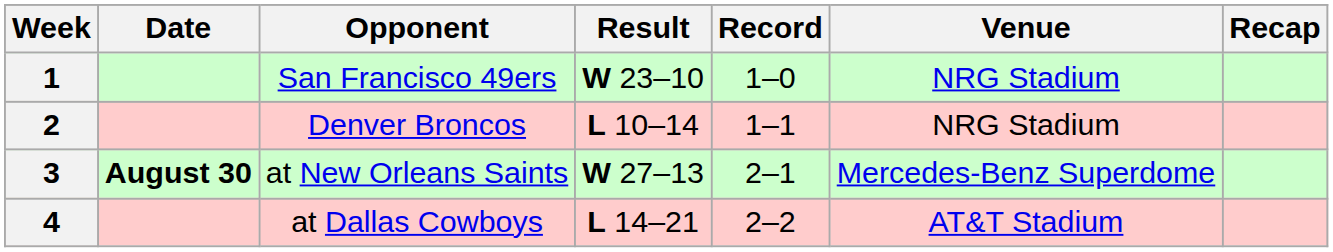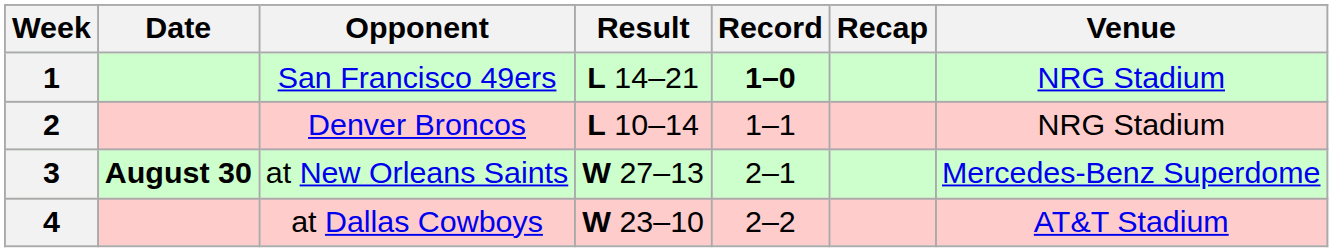columns swapped: (1026, 28) <-> (1275, 28)
(643, 76) W 23–10 -> (643, 76) L 14–21
(770, 76) normal -> (770, 76) bold
(643, 221) L 14–21 -> (643, 221) W 23–10
